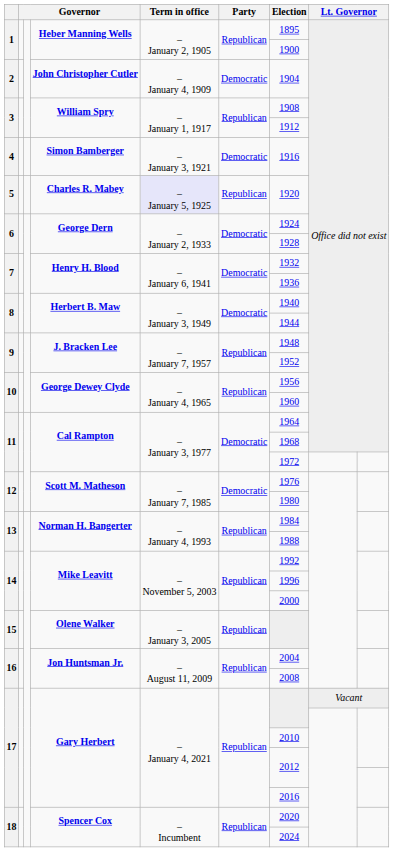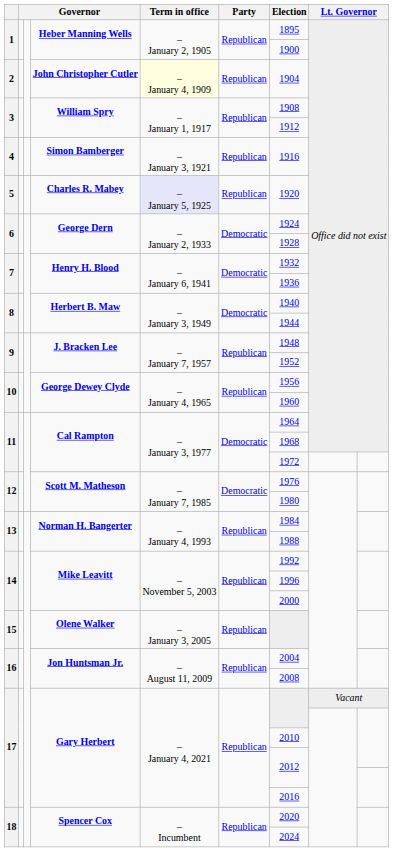(179, 84) no background -> (179, 84) lightyellow background
(244, 78) Democratic -> (244, 78) Republican
(244, 156) Democratic -> (244, 156) Republican
